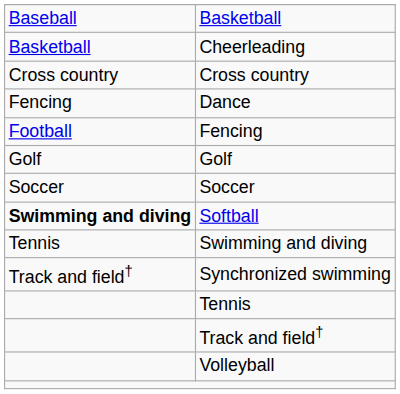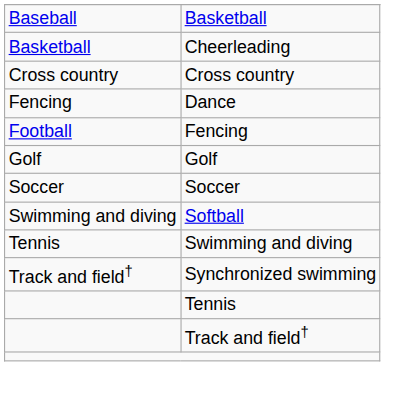(100, 215) bold -> (93, 215) normal
- row: (237, 366)
